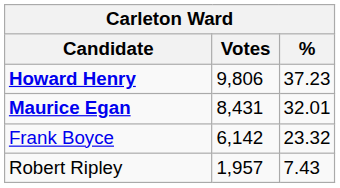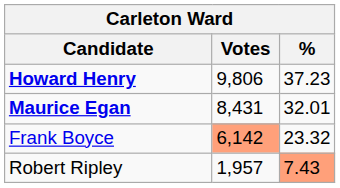(240, 138) no background -> (240, 138) lightsalmon background
(302, 167) no background -> (302, 167) lightsalmon background
